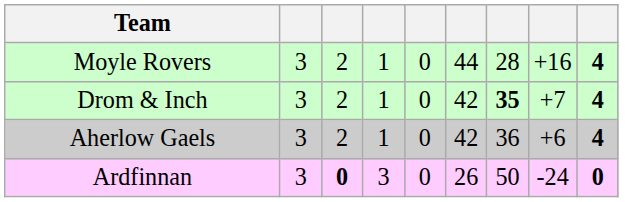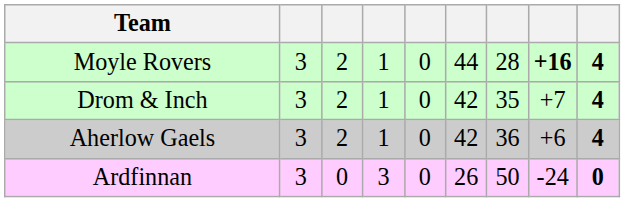(553, 61) normal -> (553, 61) bold
(507, 100) bold -> (507, 100) normal
(342, 176) bold -> (342, 176) normal
